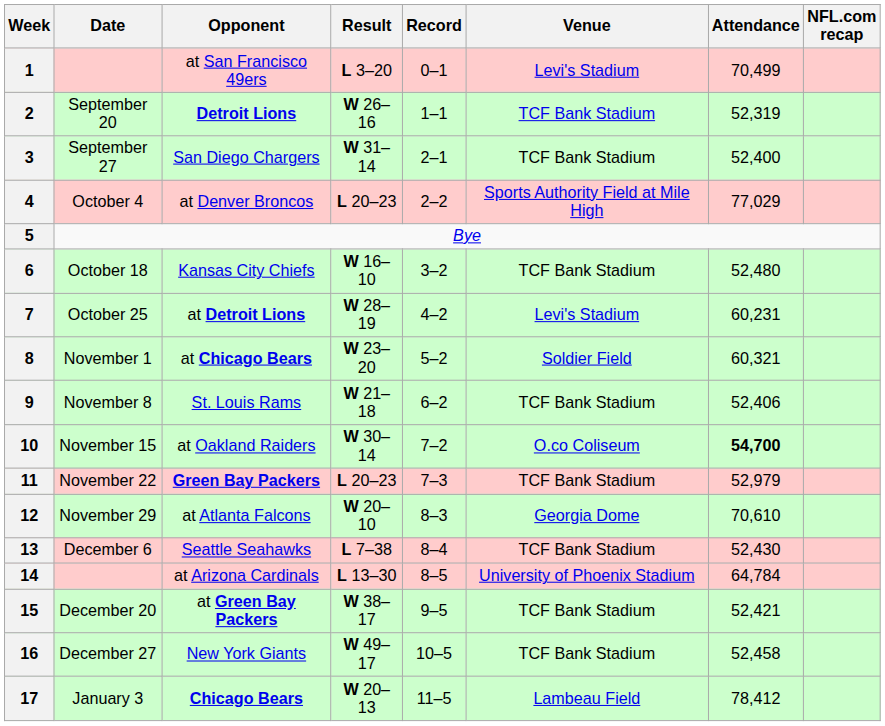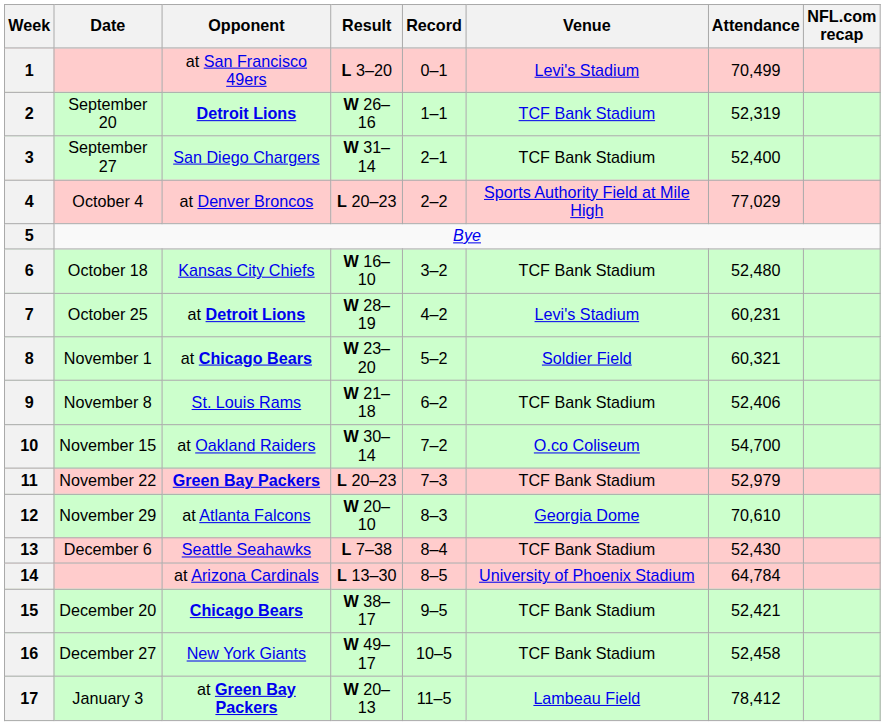(756, 446) bold -> (756, 446) normal
(246, 610) at Green Bay Packers -> (246, 610) Chicago Bears
(246, 698) Chicago Bears -> (246, 698) at Green Bay Packers
